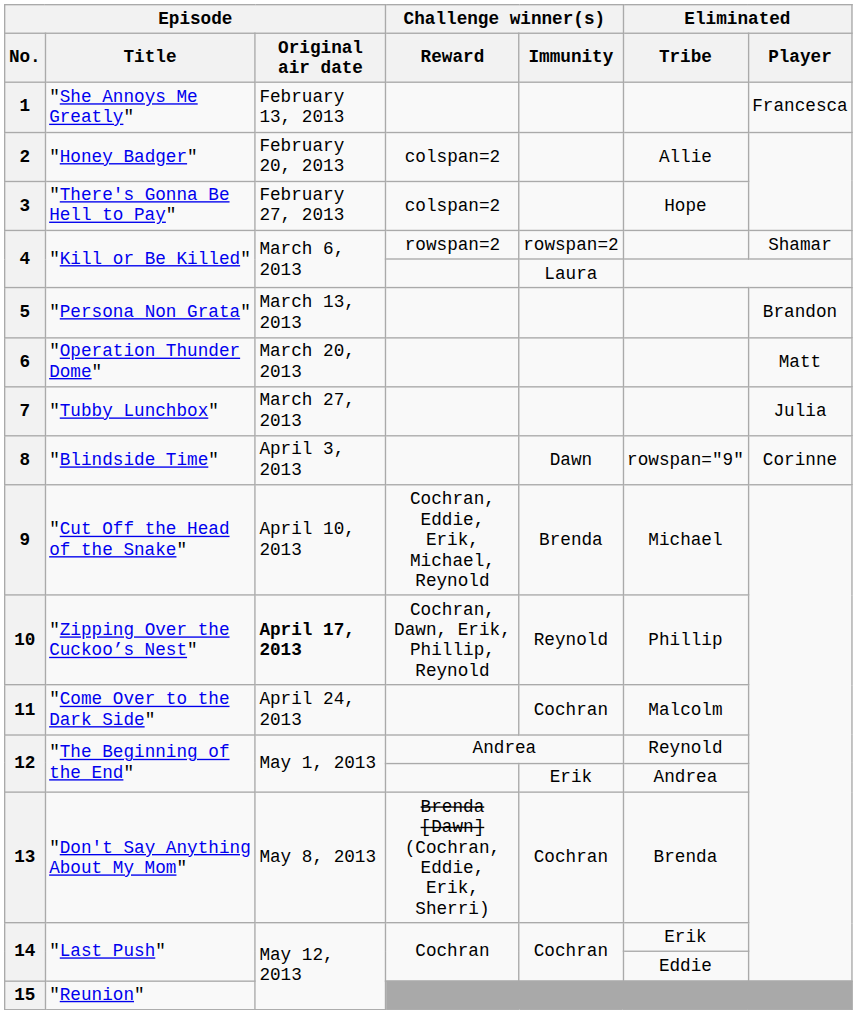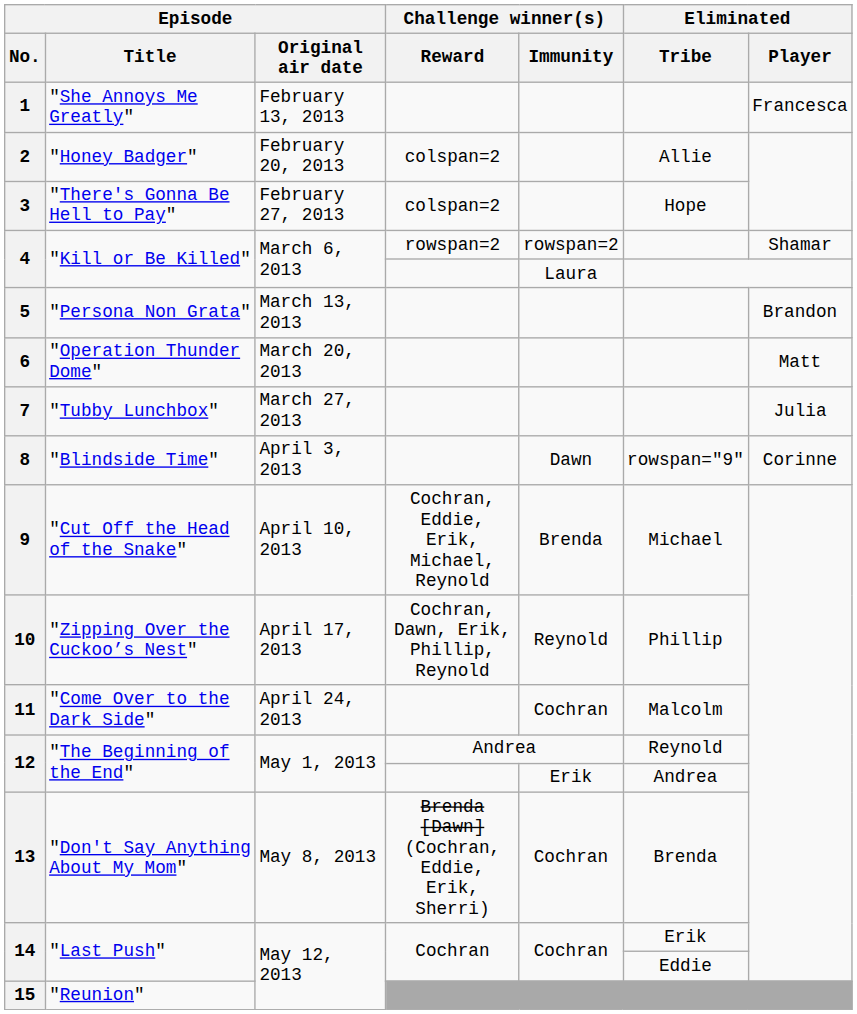(307, 640) bold -> (307, 640) normal
